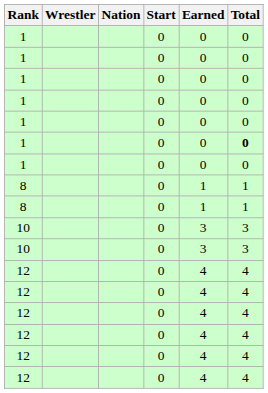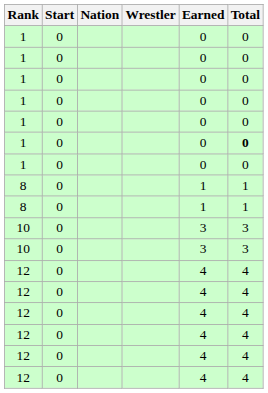columns swapped: (70, 15) <-> (161, 15)
